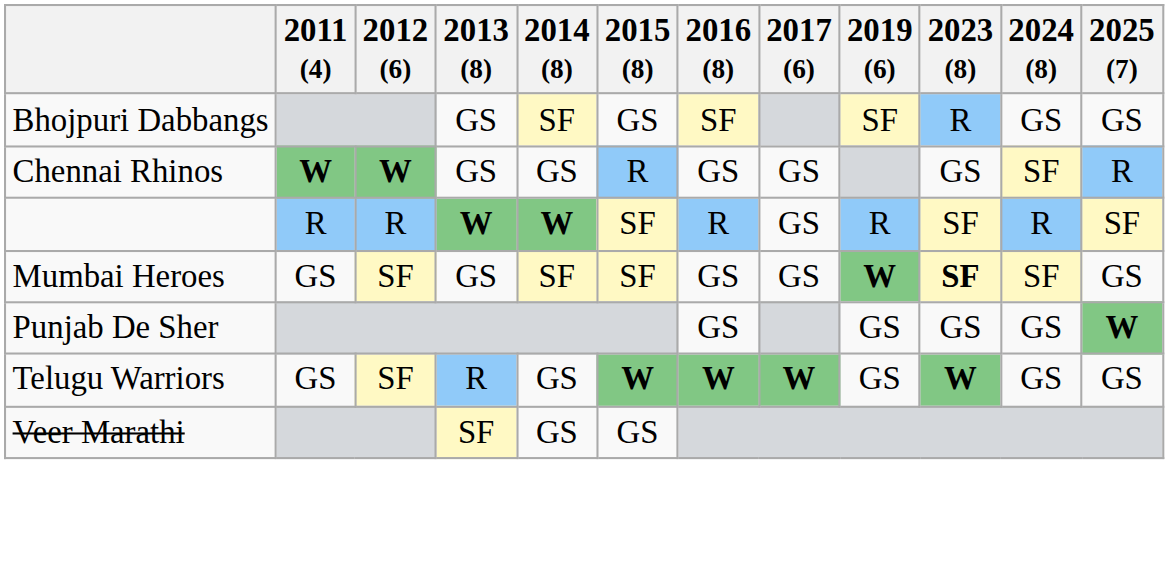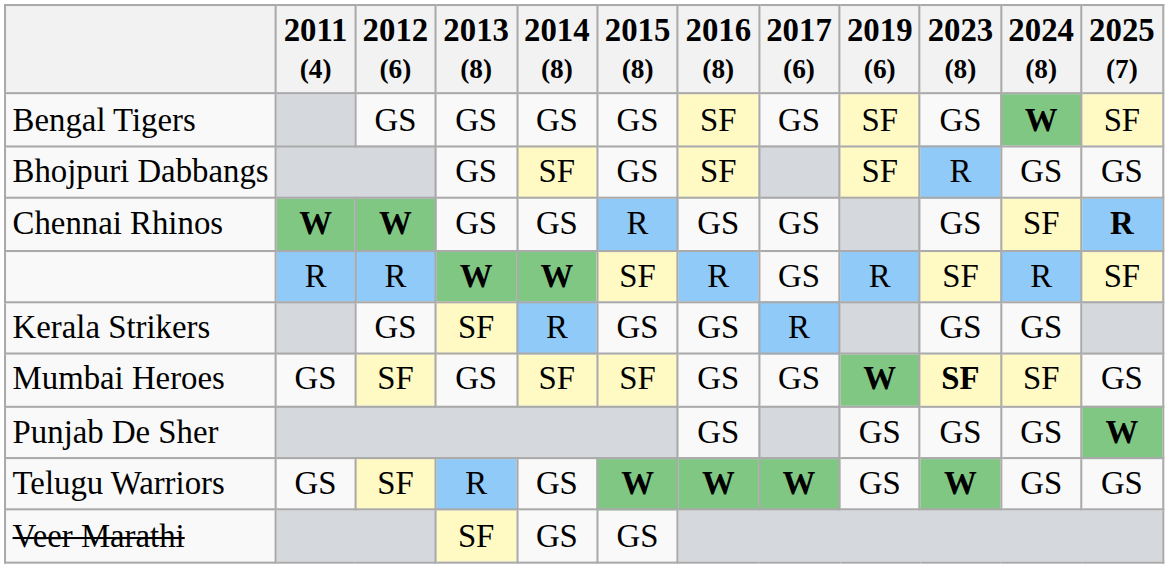+ row: (104, 119)
(1122, 171) normal -> (1122, 223) bold
+ row: (111, 327)
